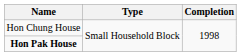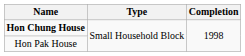(44, 28) normal -> (46, 28) bold
(44, 43) bold -> (46, 43) normal
